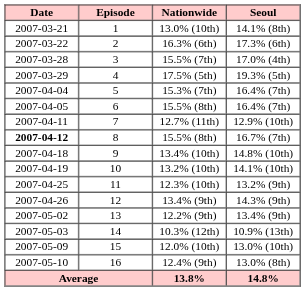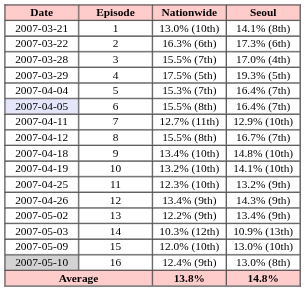(42, 106) no background -> (42, 106) lavender background
(42, 137) bold -> (42, 137) normal
(42, 262) no background -> (42, 262) lightgrey background
